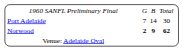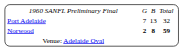(153, 20) 14 -> (153, 20) 13
(166, 20) 30 -> (166, 20) 32
(153, 30) 9 -> (153, 30) 8
(166, 30) 62 -> (166, 30) 59
